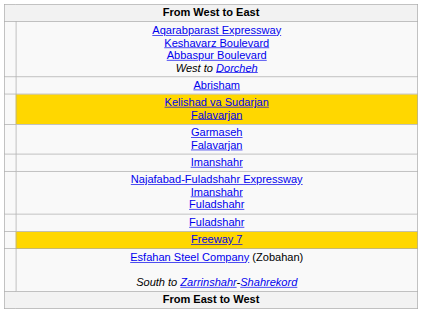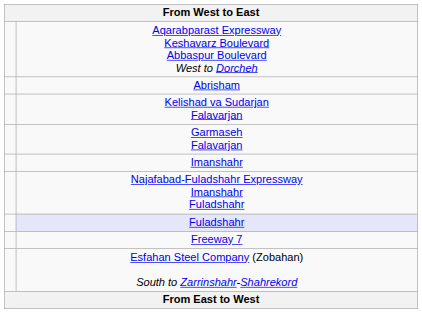(217, 109) gold background -> (217, 109) no background
(217, 222) no background -> (217, 222) lavender background
(217, 240) gold background -> (217, 240) no background
